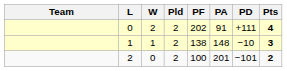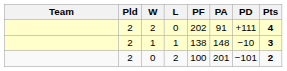columns swapped: (176, 12) <-> (130, 12)
